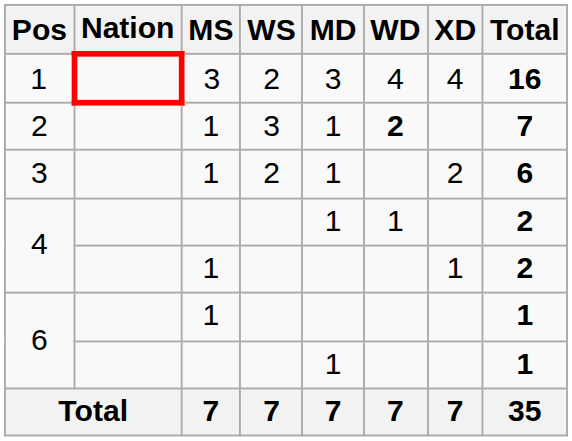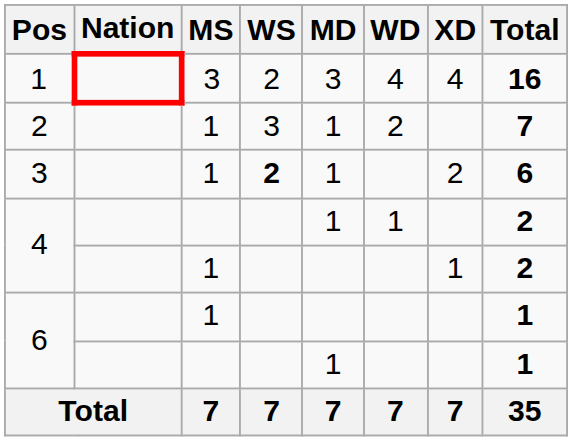(395, 125) bold -> (395, 125) normal
(272, 173) normal -> (272, 173) bold
